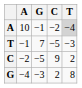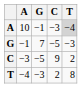(54, 28) −2 -> (54, 28) −3
(10, 43) T -> (10, 43) G
(24, 59) −2 -> (24, 59) −3
(10, 75) G -> (10, 75) T
